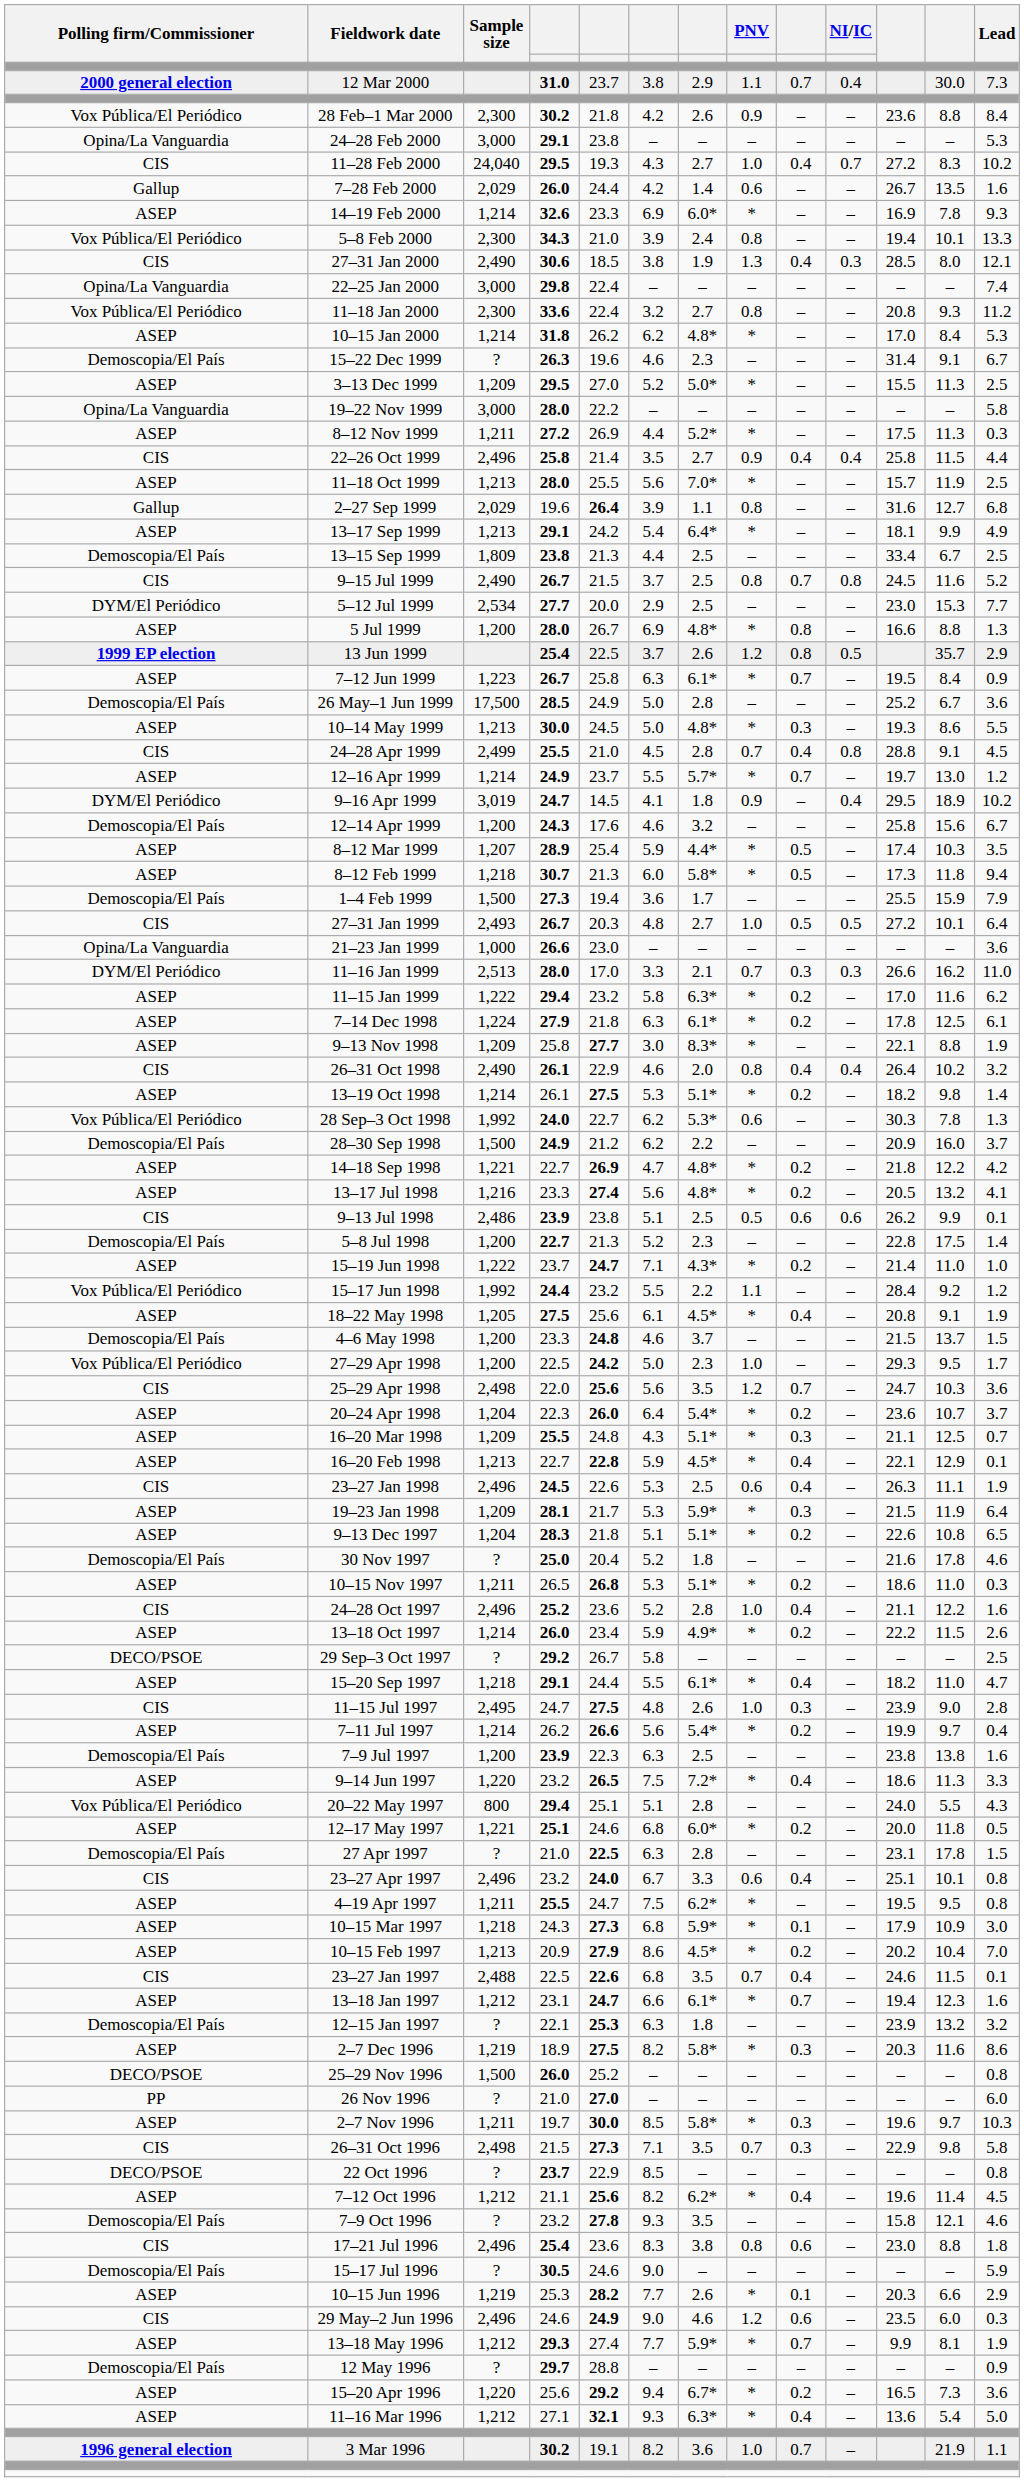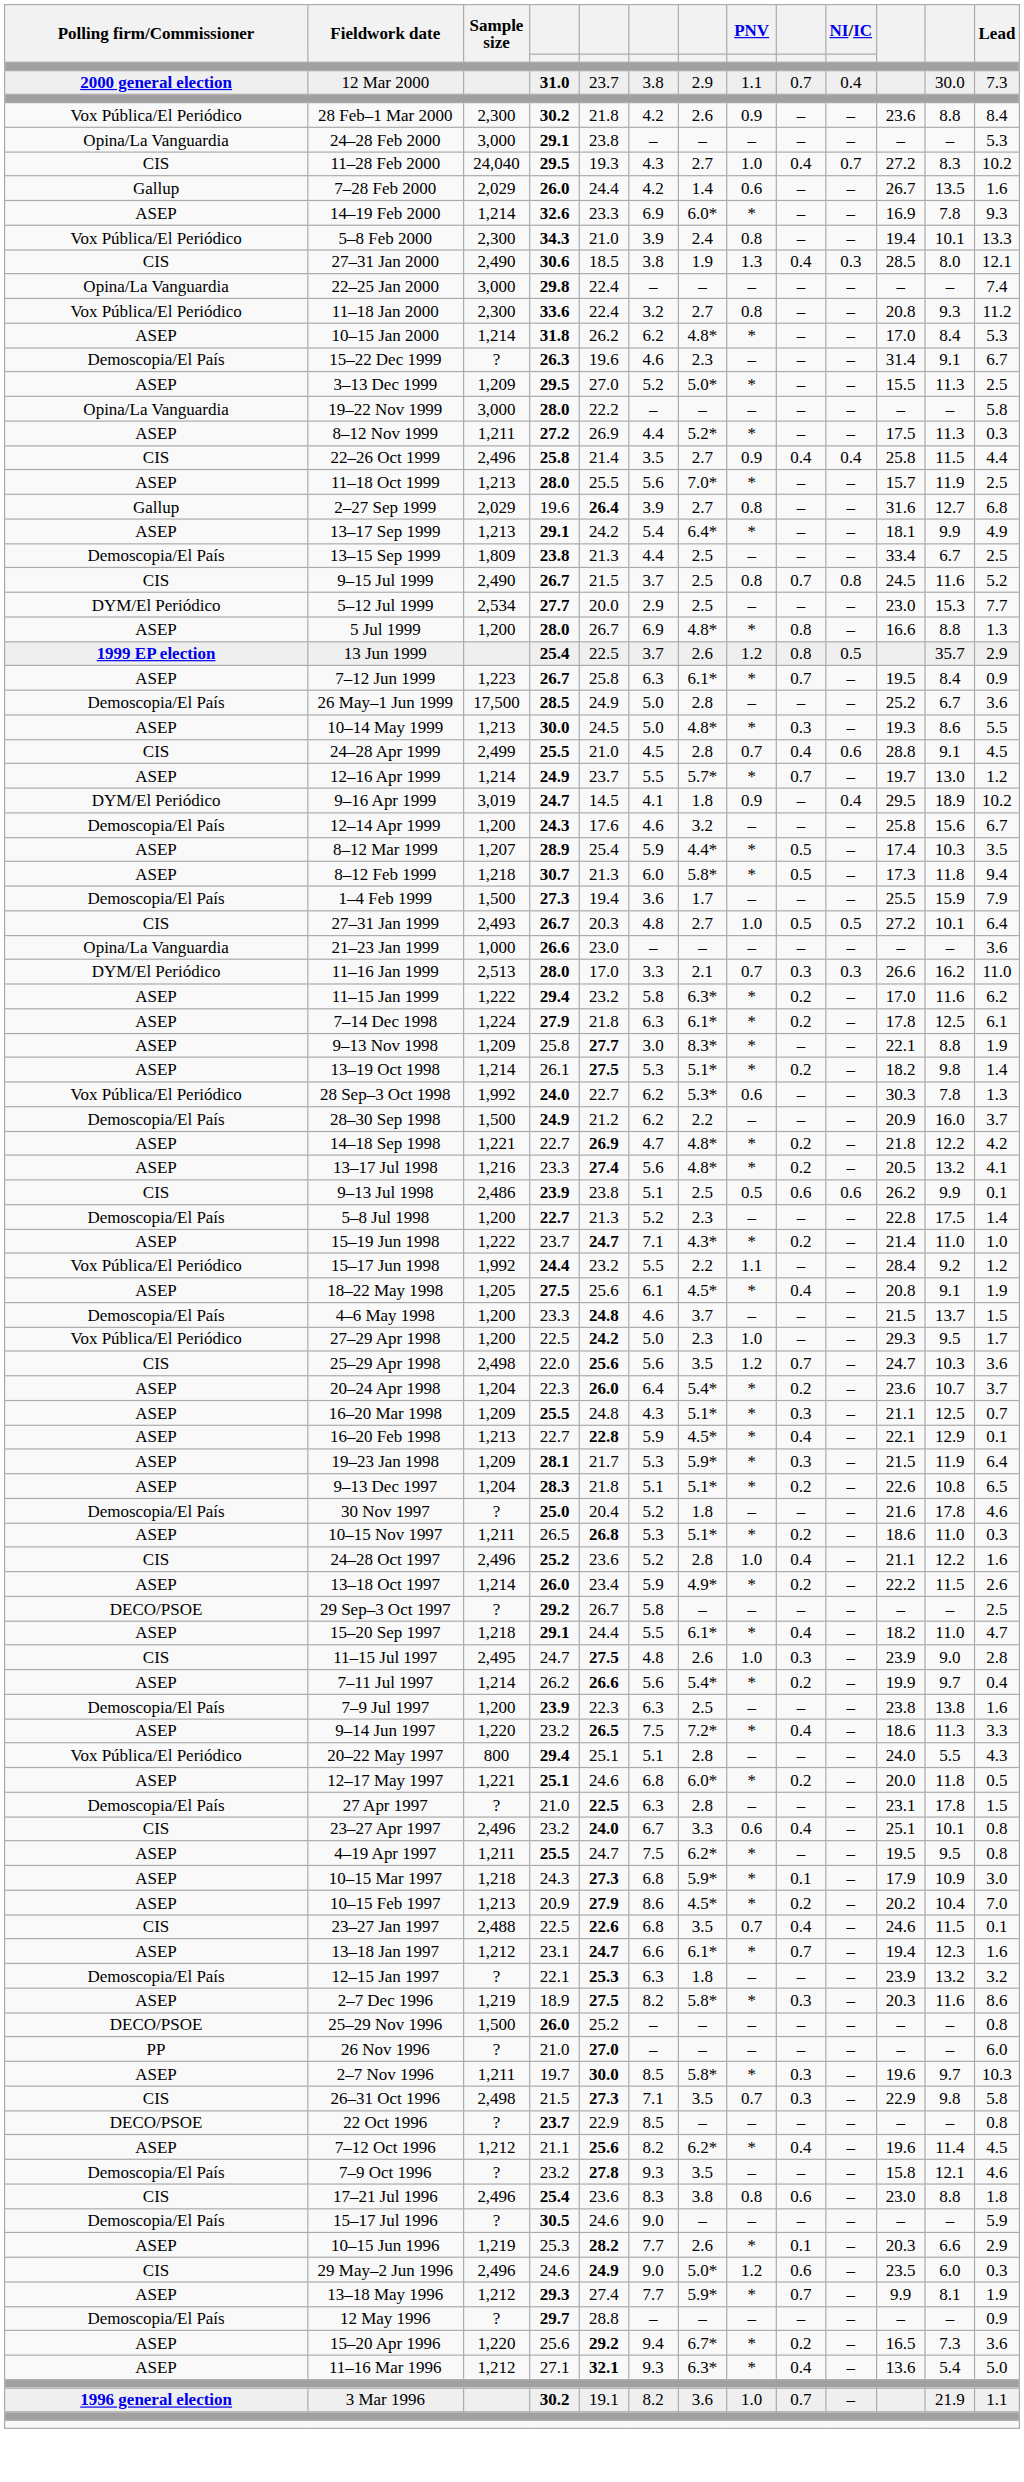(702, 507) 1.1 -> (702, 507) 2.7
(851, 752) 0.8 -> (851, 752) 0.6
- row: (385, 1070)
- row: (385, 1486)
(702, 2319) 4.6 -> (702, 2270) 5.0*
